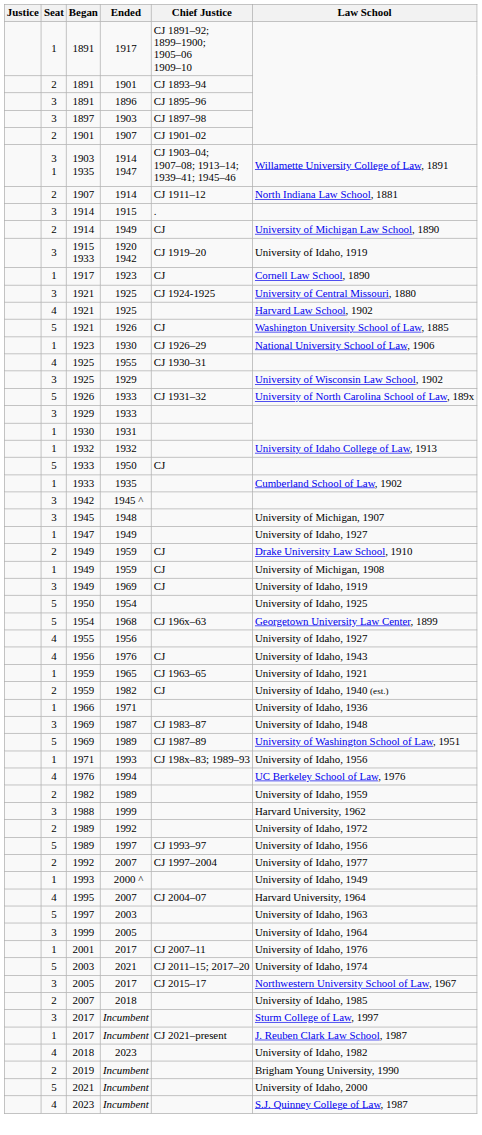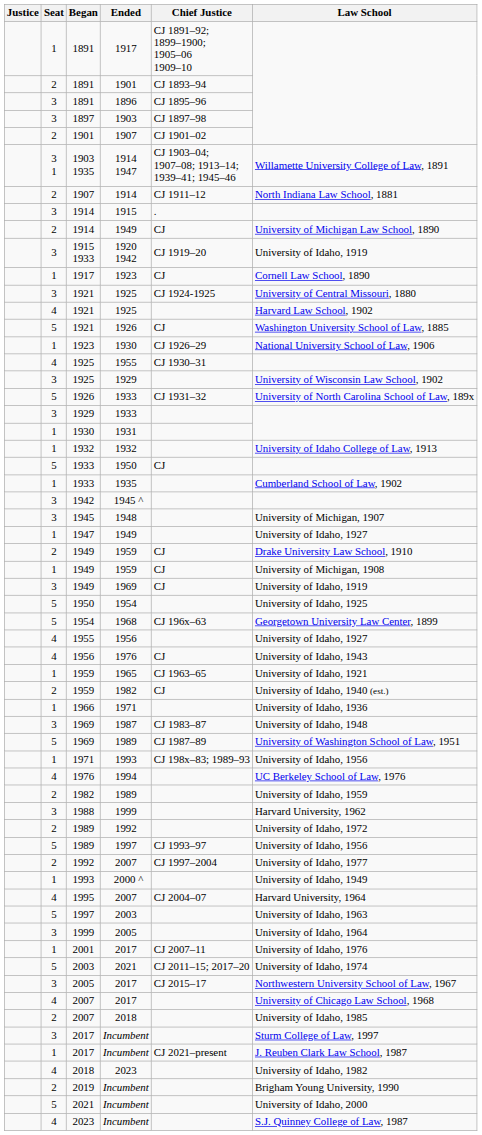+ row: (54, 1001)
